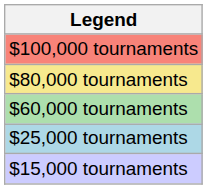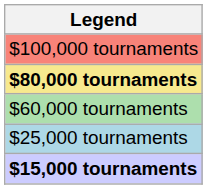(98, 79) normal -> (103, 79) bold
(98, 168) normal -> (103, 168) bold
